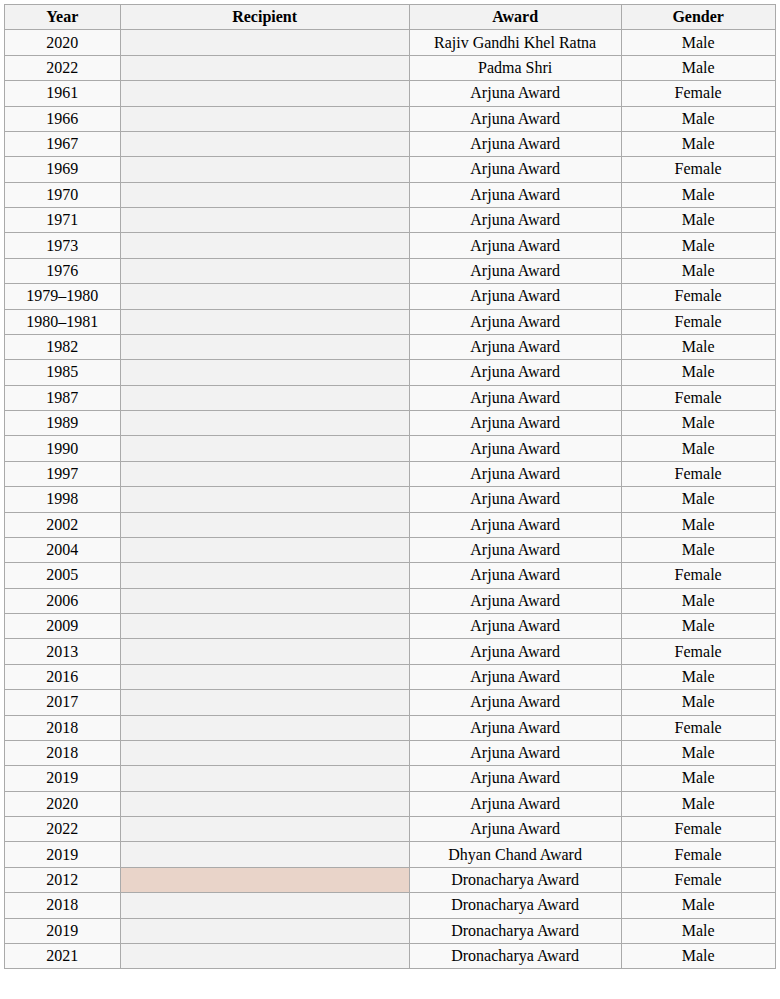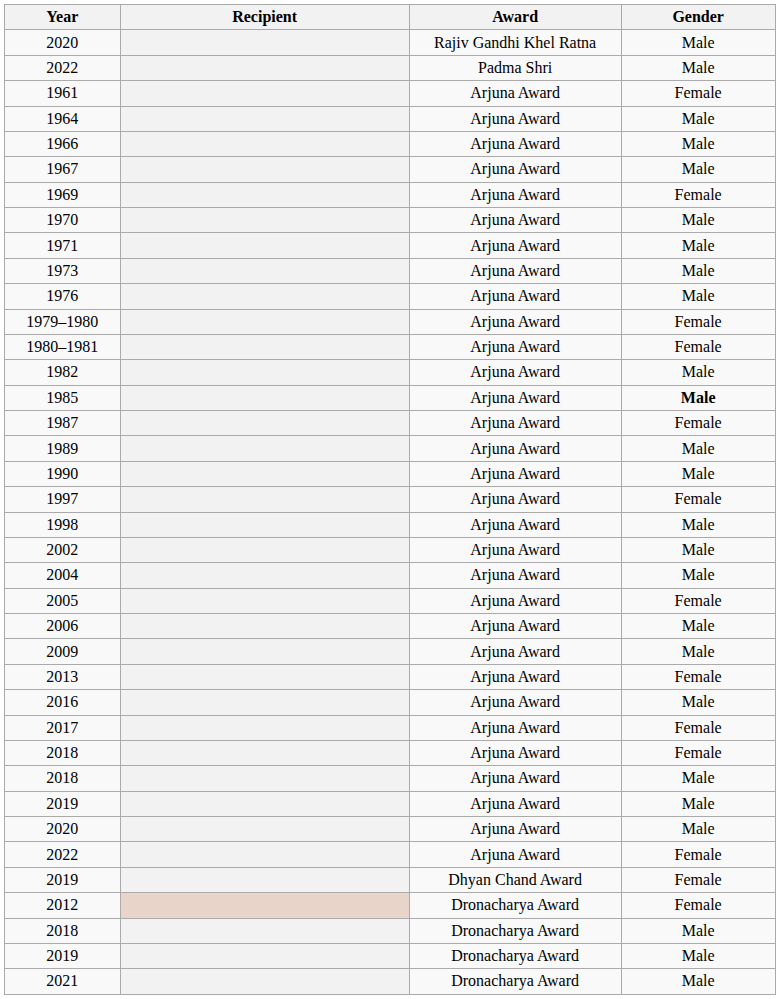+ row: (62, 118)
(698, 372) normal -> (698, 397) bold
(698, 702) Male -> (698, 727) Female
